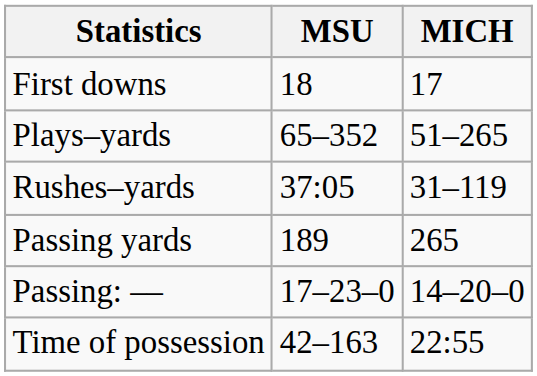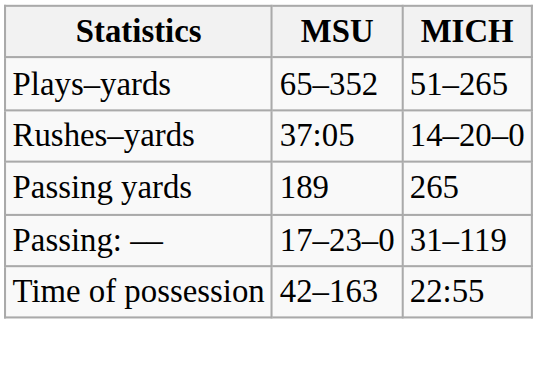- row: (90, 83)
(458, 187) 31–119 -> (467, 135) 14–20–0
(467, 291) 14–20–0 -> (458, 239) 31–119
